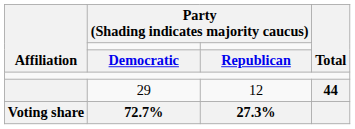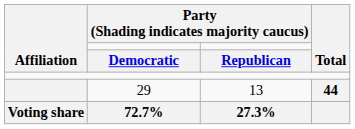(256, 90) 12 -> (256, 90) 13
